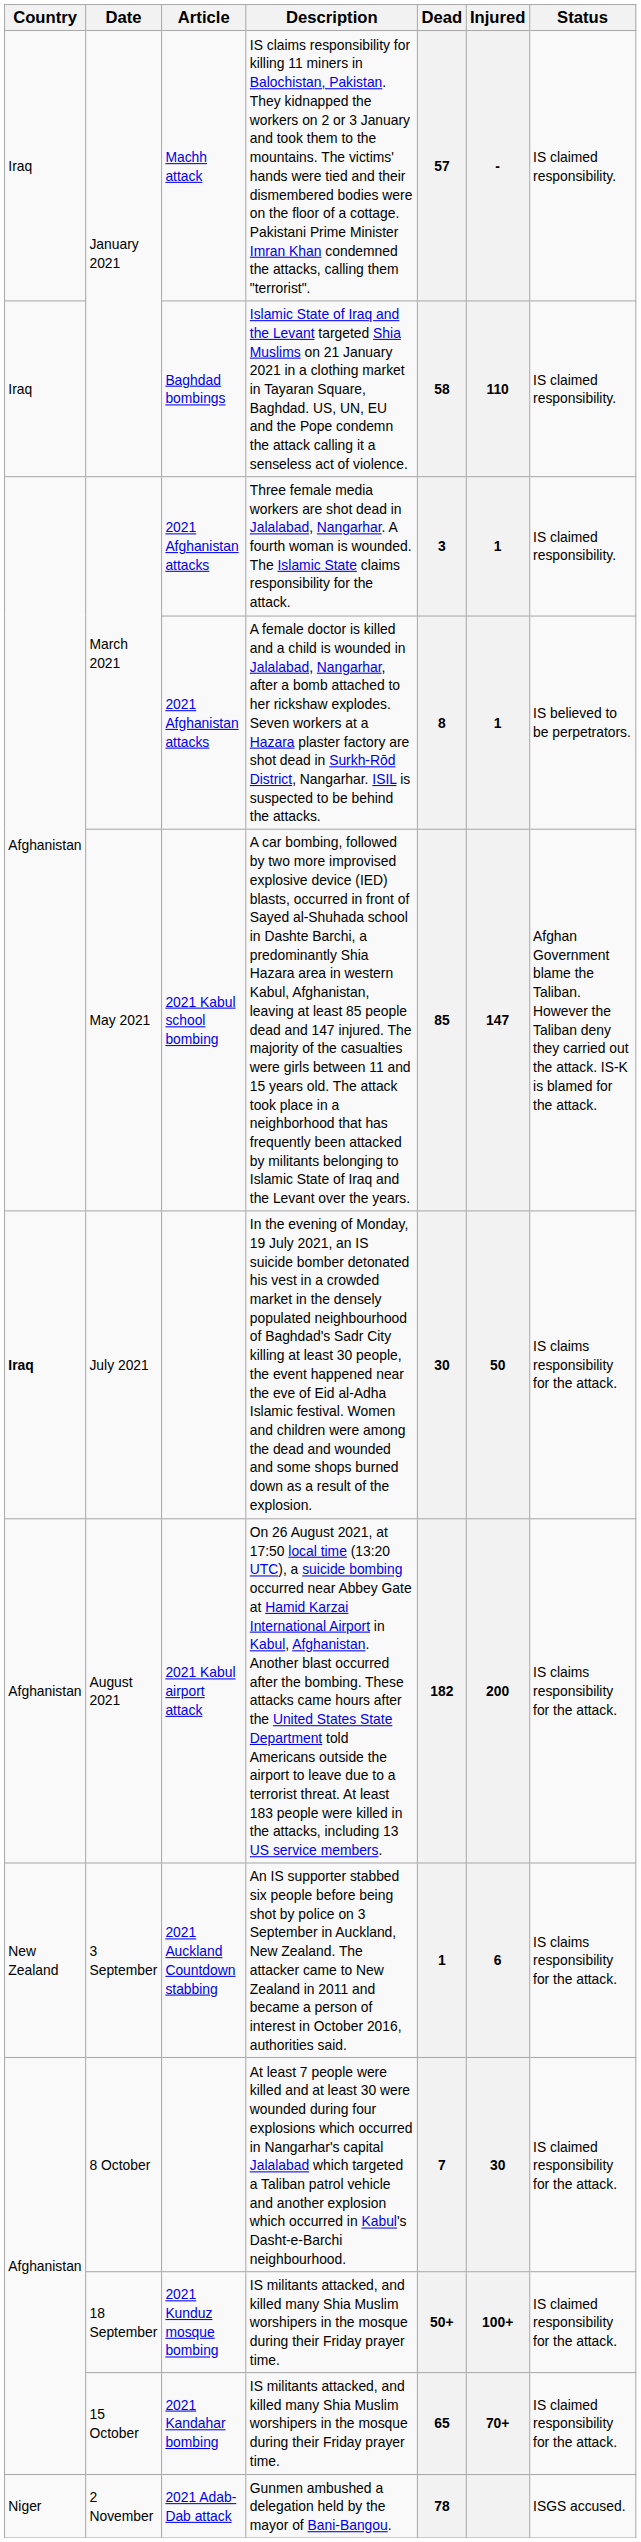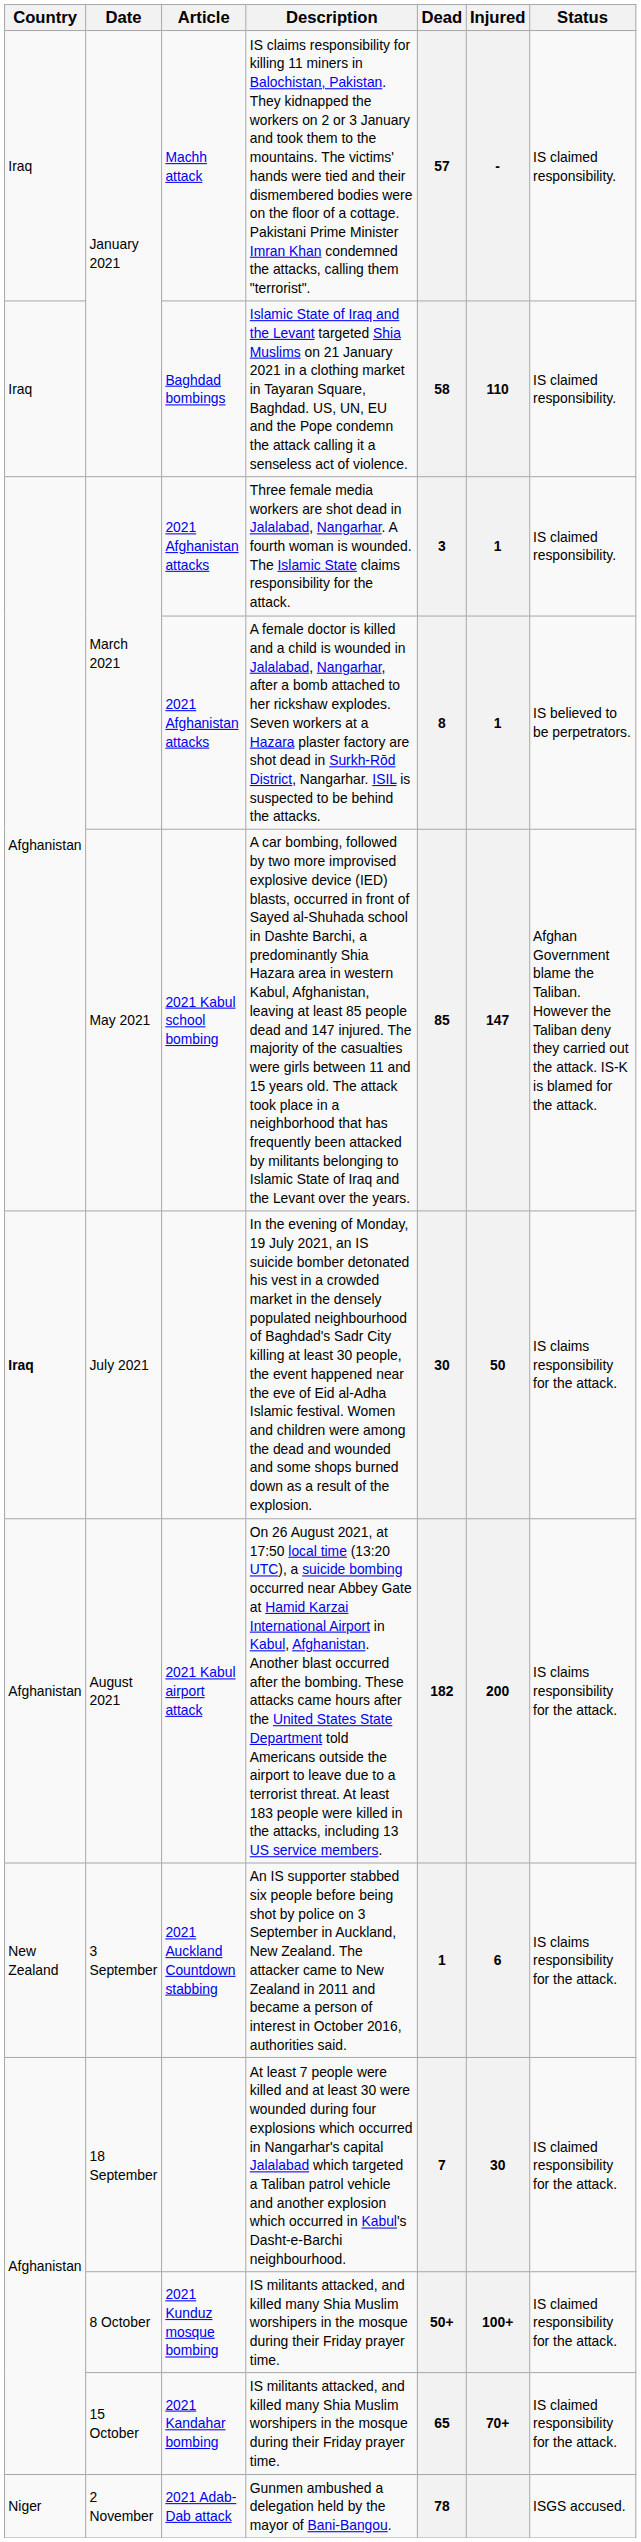(120, 2165) 8 October -> (123, 2165) 18 September
(123, 2323) 18 September -> (120, 2323) 8 October
